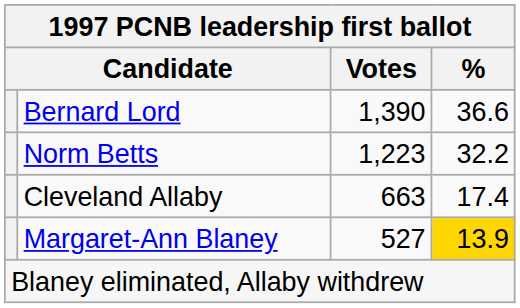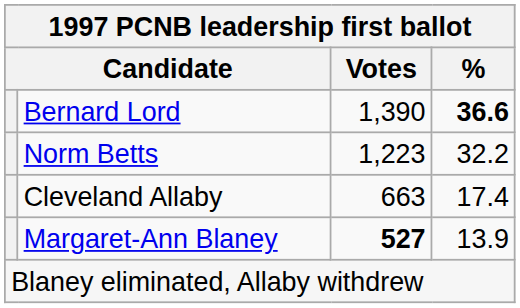(483, 112) normal -> (483, 112) bold
(403, 239) normal -> (403, 239) bold
(483, 239) gold background -> (483, 239) no background
